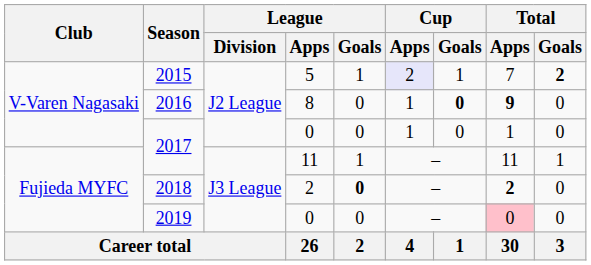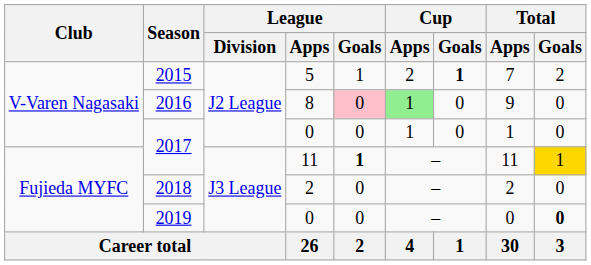(410, 75) lavender background -> (410, 75) no background
(460, 75) normal -> (460, 75) bold
(560, 75) bold -> (560, 75) normal
(360, 103) no background -> (360, 103) pink background
(410, 103) no background -> (410, 103) lightgreen background
(460, 103) bold -> (460, 103) normal
(510, 103) bold -> (510, 103) normal
(360, 160) normal -> (360, 160) bold
(560, 160) no background -> (560, 160) gold background
(360, 189) bold -> (360, 189) normal
(510, 189) bold -> (510, 189) normal
(510, 217) pink background -> (510, 217) no background
(560, 217) normal -> (560, 217) bold
